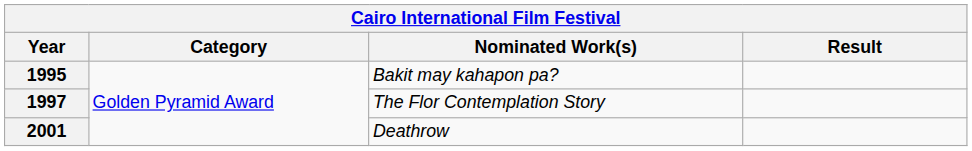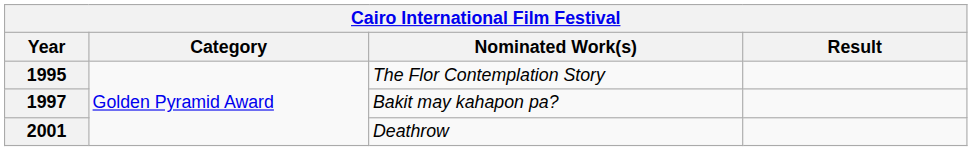(466, 74) Bakit may kahapon pa? -> (489, 74) The Flor Contemplation Story
(489, 103) The Flor Contemplation Story -> (466, 103) Bakit may kahapon pa?
